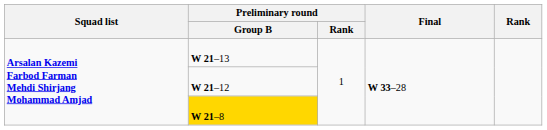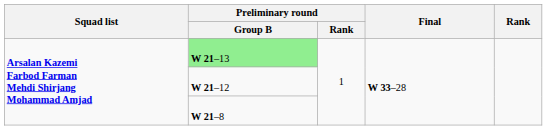(210, 59) no background -> (210, 59) lightgreen background
(208, 116) gold background -> (208, 116) no background
